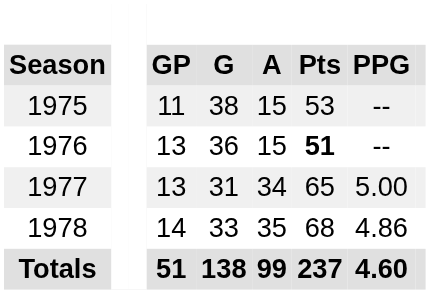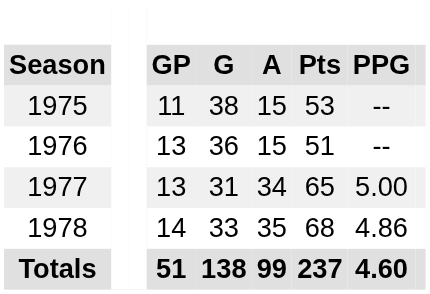(320, 146) bold -> (320, 146) normal
